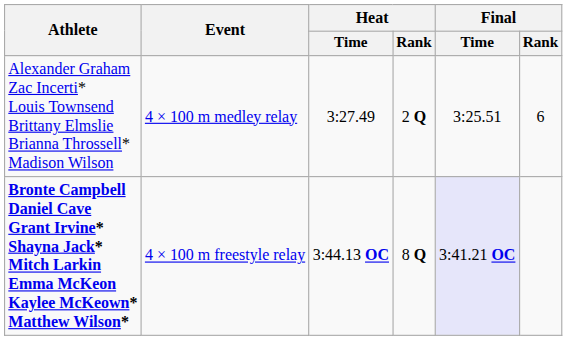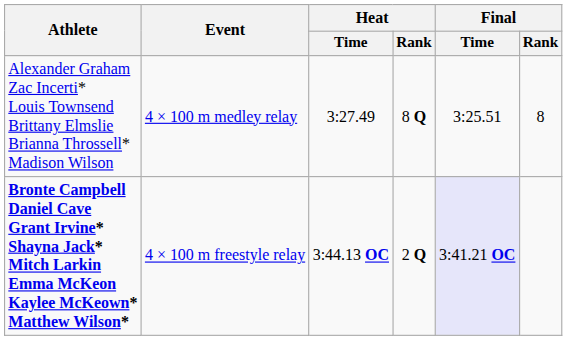(414, 116) 2 Q -> (414, 116) 8 Q
(540, 116) 6 -> (540, 116) 8
(414, 256) 8 Q -> (414, 256) 2 Q
